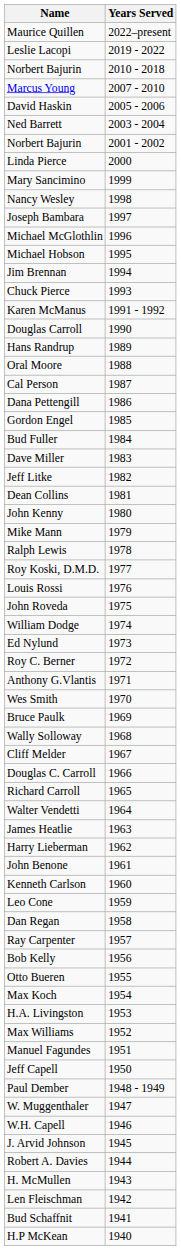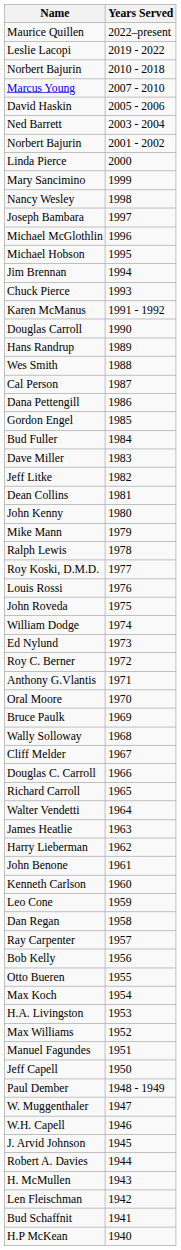(34, 365) Oral Moore -> (32, 365) Wes Smith
(32, 699) Wes Smith -> (34, 699) Oral Moore
